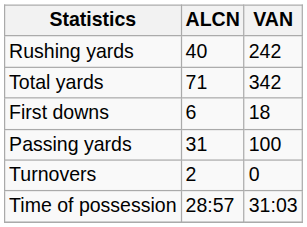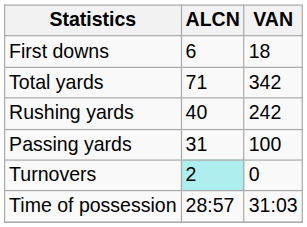rows swapped: (59, 113) <-> (72, 51)
(191, 175) no background -> (191, 175) paleturquoise background
